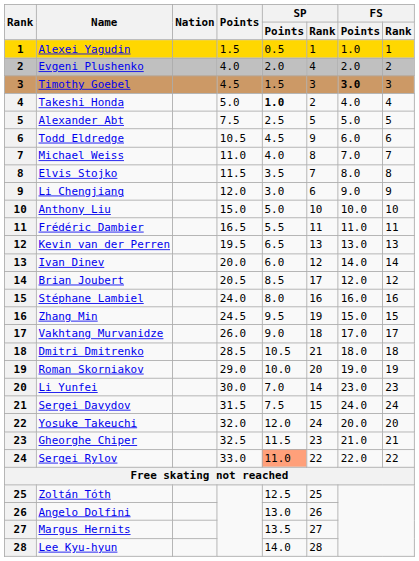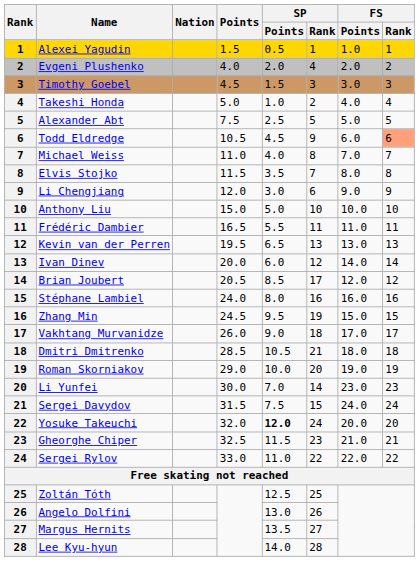(351, 85) bold -> (351, 85) normal
(274, 102) bold -> (274, 102) normal
(389, 138) no background -> (389, 138) lightsalmon background
(278, 423) normal -> (278, 423) bold
(278, 458) lightsalmon background -> (278, 458) no background
